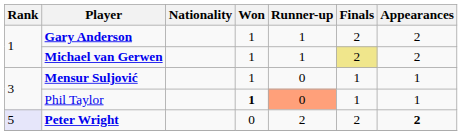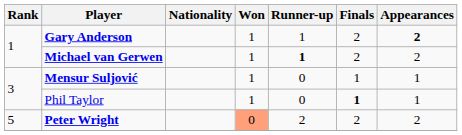(417, 36) normal -> (417, 36) bold
(302, 57) normal -> (302, 57) bold
(357, 57) khaki background -> (357, 57) no background
(252, 99) bold -> (252, 99) normal
(302, 99) lightsalmon background -> (302, 99) no background
(357, 99) normal -> (357, 99) bold
(11, 120) lavender background -> (11, 120) no background
(252, 120) no background -> (252, 120) lightsalmon background
(417, 120) bold -> (417, 120) normal
